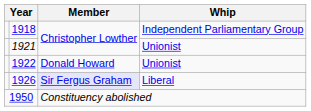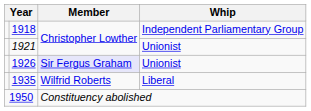- row: (24, 64)
(158, 81) Liberal -> (161, 64) Unionist
+ row: (24, 81)
